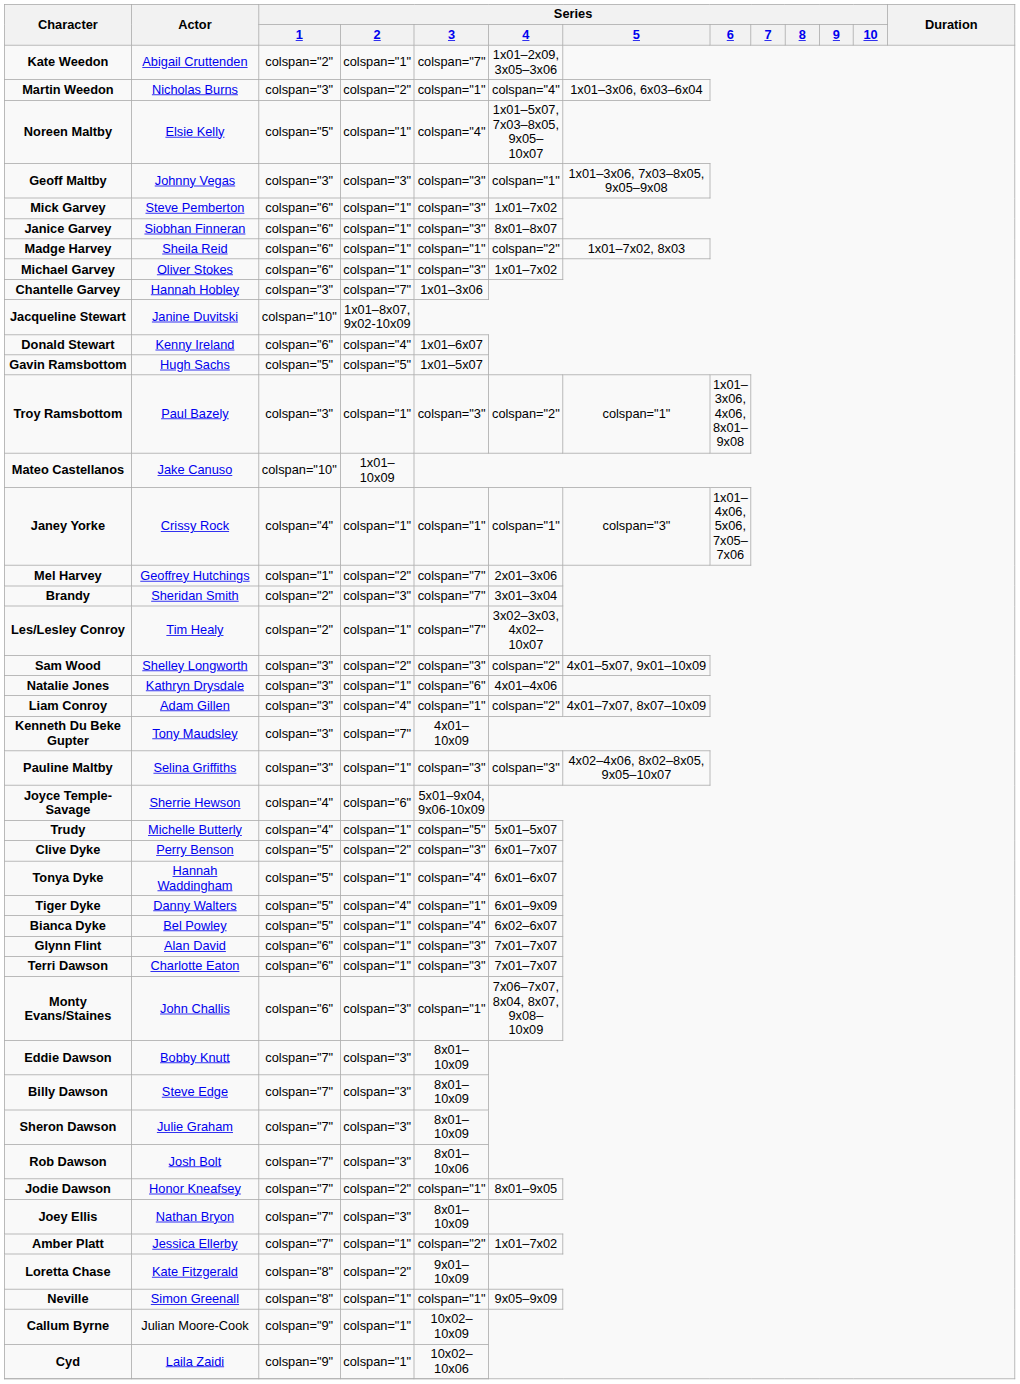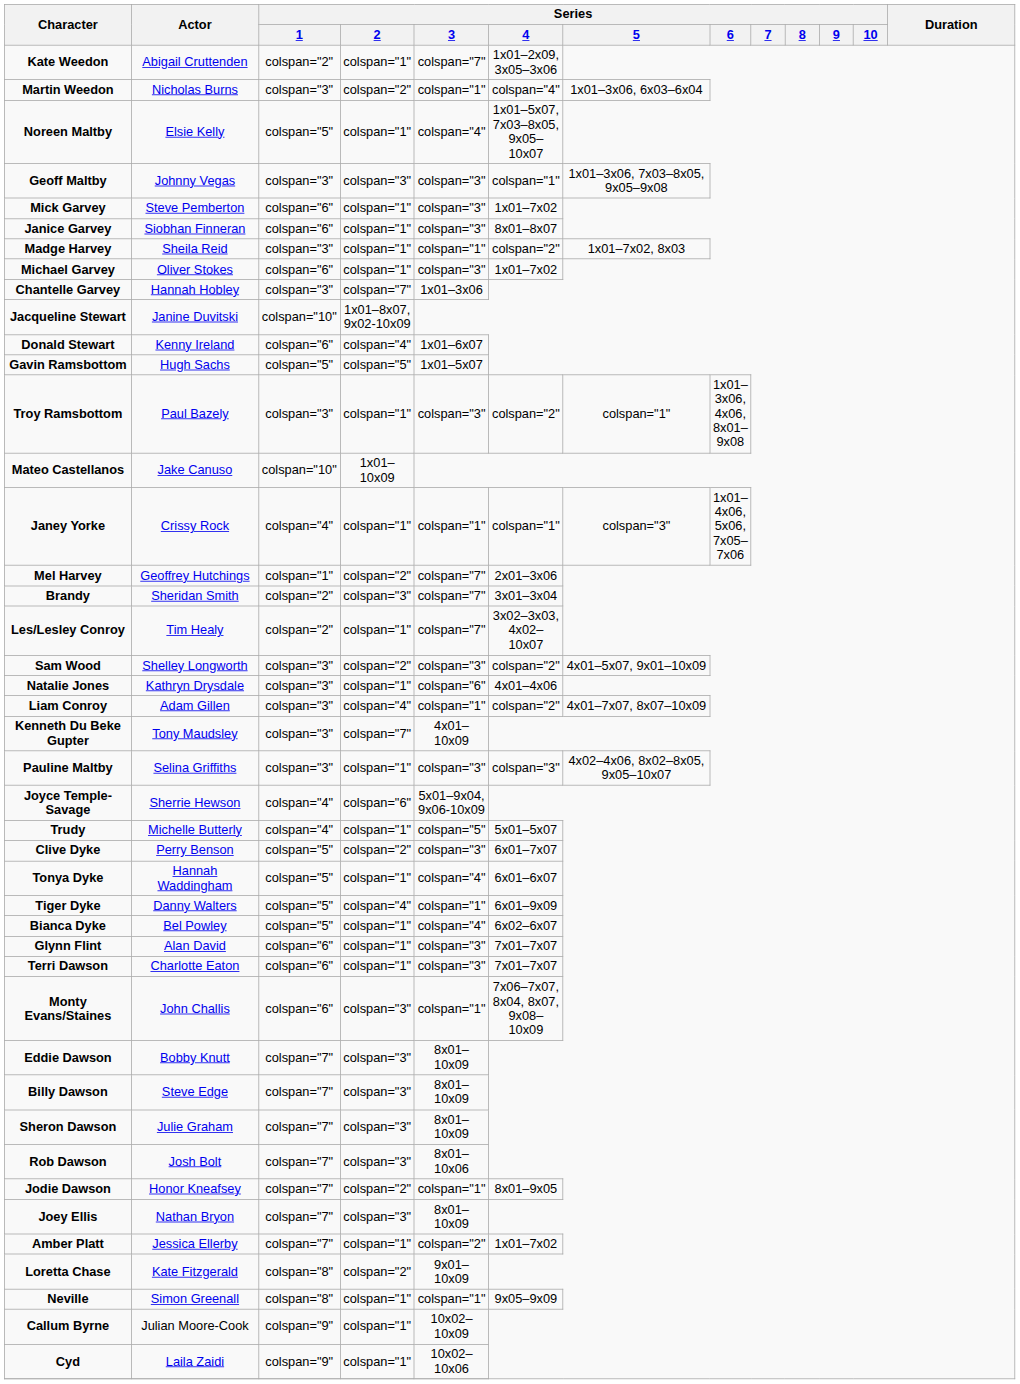(299, 249) colspan="6" -> (299, 249) colspan="3"
